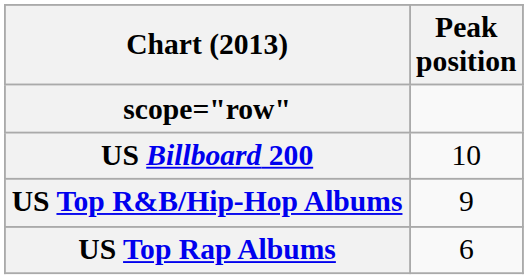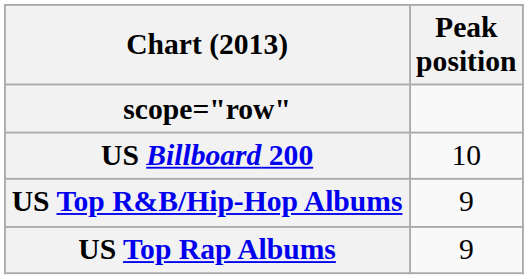(466, 249) 6 -> (466, 249) 9
